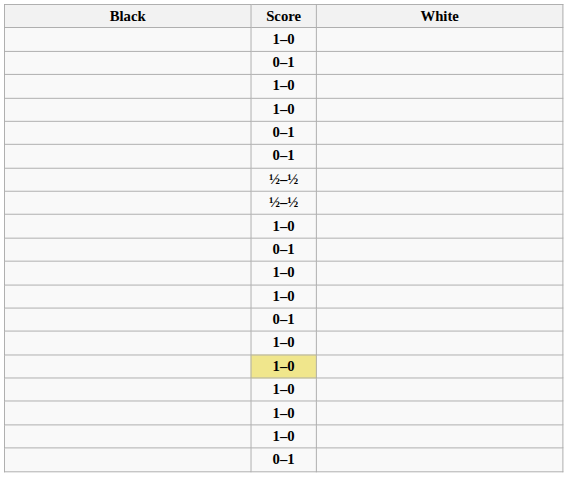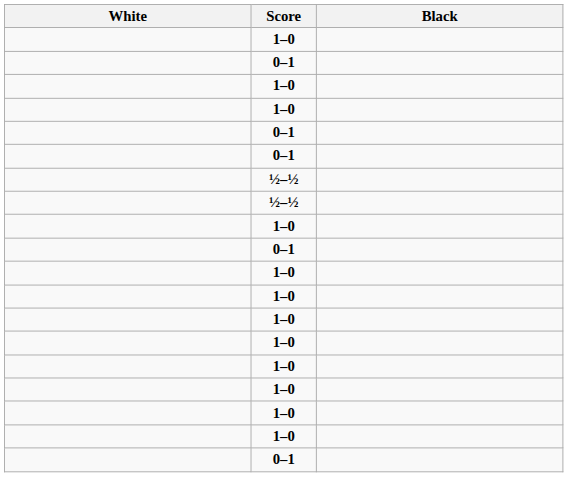columns swapped: (440, 16) <-> (128, 16)
(284, 319) 0–1 -> (284, 319) 1–0
(284, 366) khaki background -> (284, 366) no background
